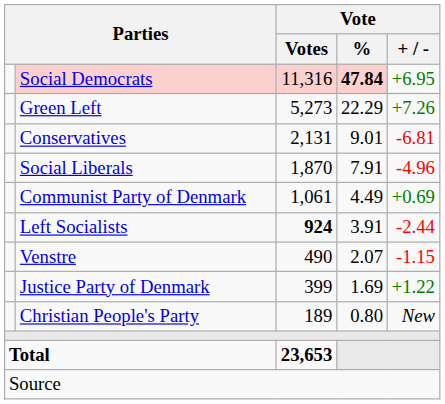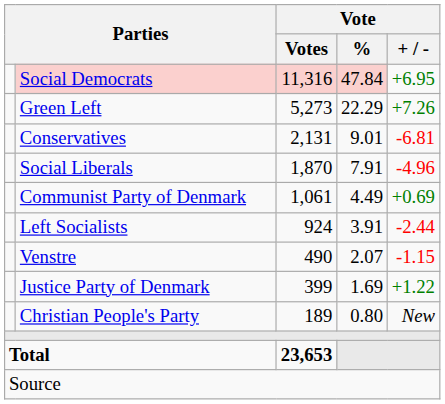(362, 78) bold -> (362, 78) normal
(318, 227) bold -> (318, 227) normal
